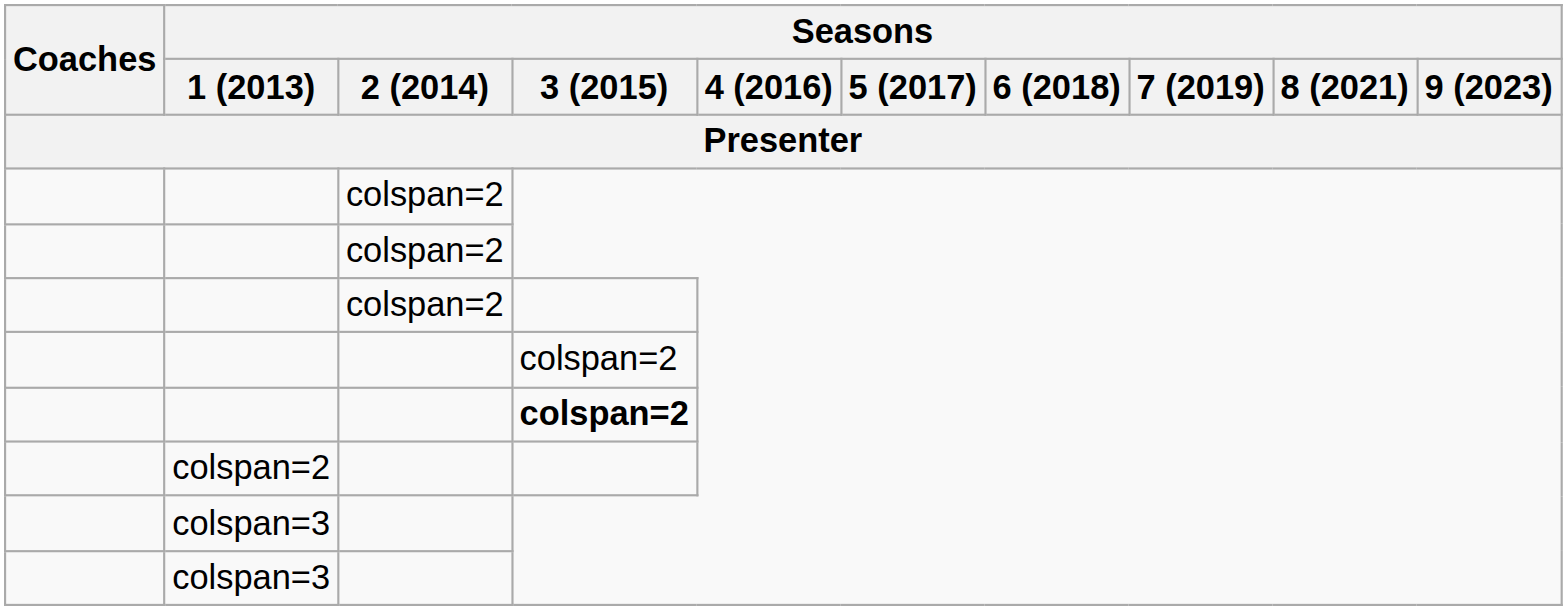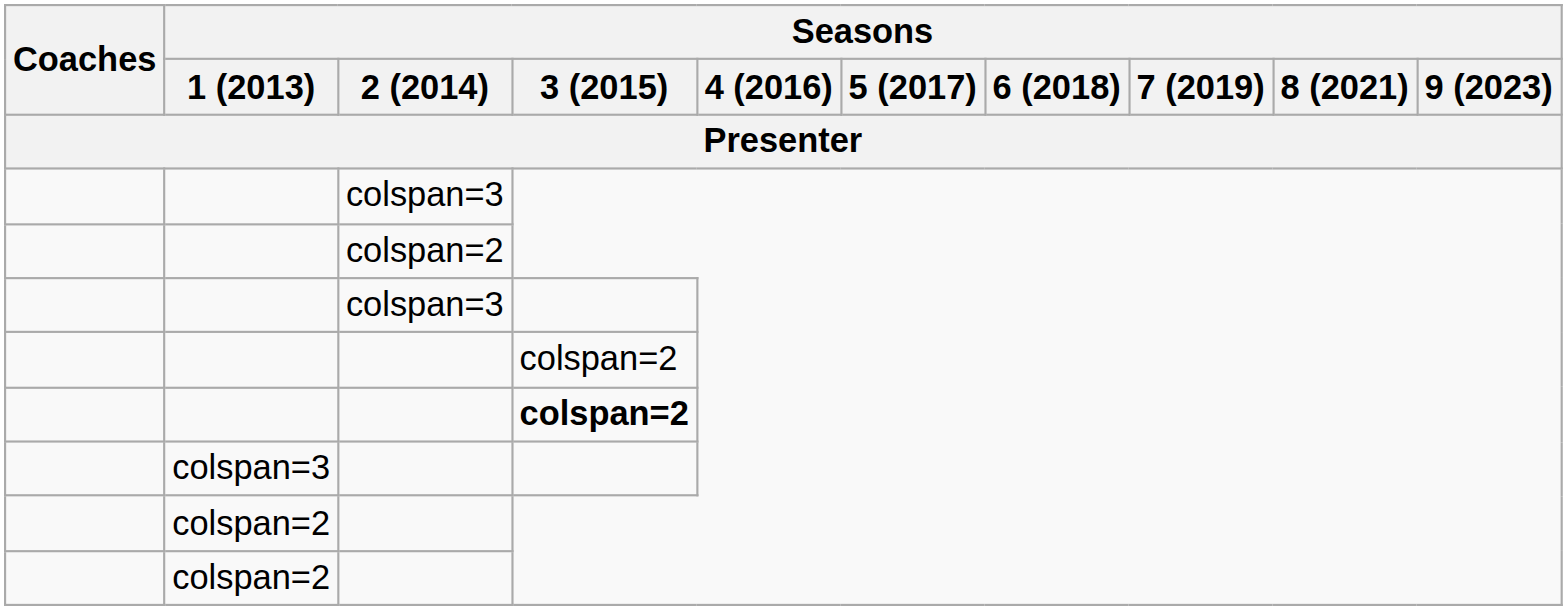(425, 195) colspan=2 -> (425, 195) colspan=3
(425, 304) colspan=2 -> (425, 304) colspan=3
(251, 468) colspan=2 -> (251, 468) colspan=3
(251, 522) colspan=3 -> (251, 522) colspan=2
(251, 577) colspan=3 -> (251, 577) colspan=2
